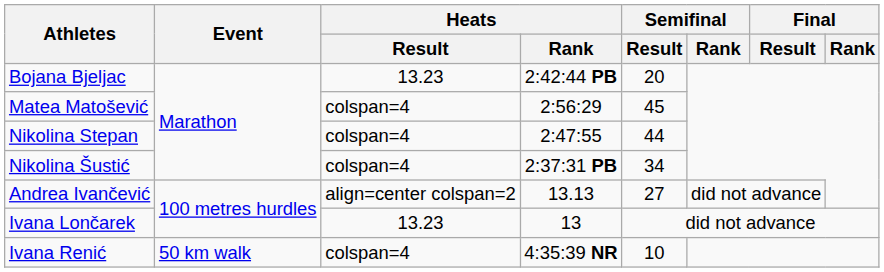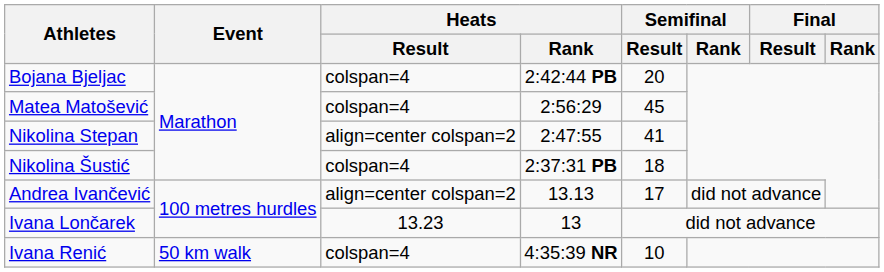(420, 78) 13.23 -> (367, 78) colspan=4
(367, 136) colspan=4 -> (420, 136) align=center colspan=2
(654, 136) 44 -> (654, 136) 41
(654, 165) 34 -> (654, 165) 18
(654, 194) 27 -> (654, 194) 17
